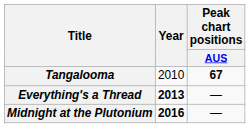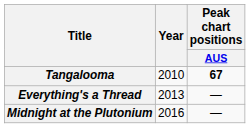(171, 94) bold -> (171, 94) normal
(171, 113) bold -> (171, 113) normal
